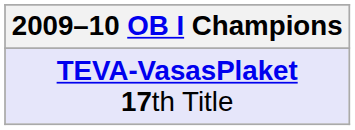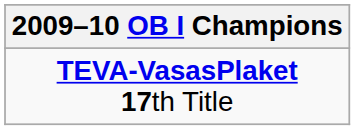(177, 85) lavender background -> (177, 85) no background
